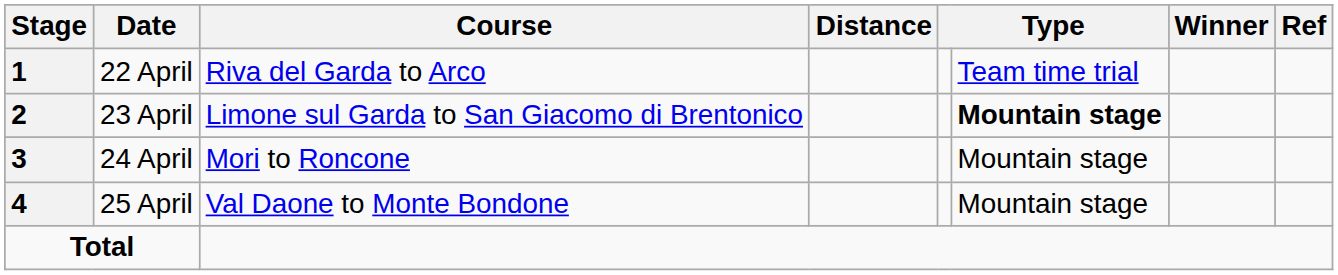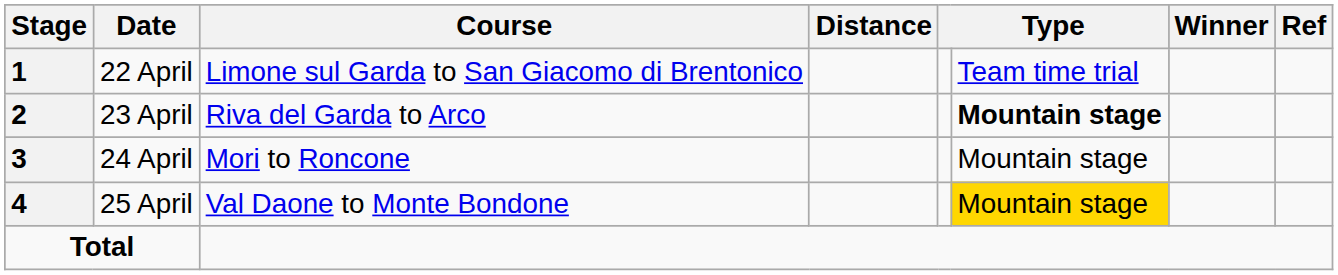(346, 70) Riva del Garda to Arco -> (504, 70) Limone sul Garda to San Giacomo di Brentonico
(504, 114) Limone sul Garda to San Giacomo di Brentonico -> (346, 114) Riva del Garda to Arco
(1053, 203) no background -> (1053, 203) gold background
